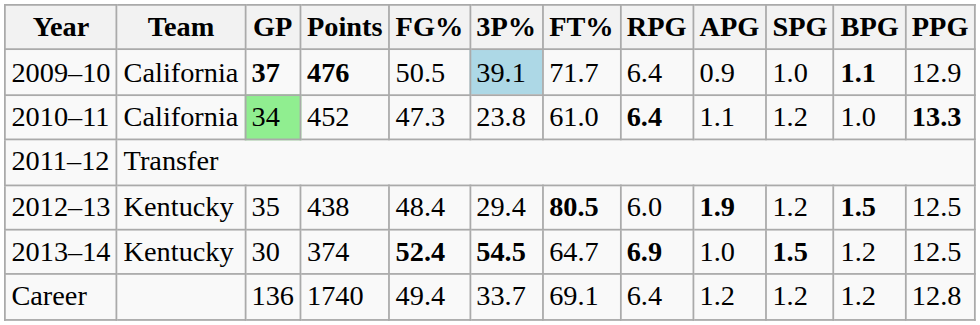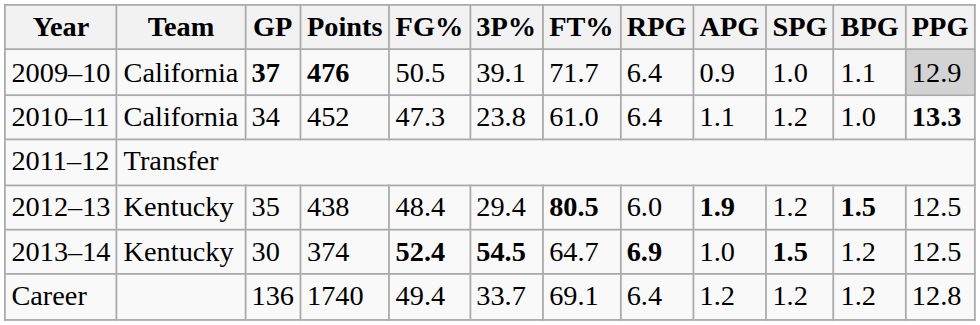(501, 71) lightblue background -> (501, 71) no background
(858, 71) bold -> (858, 71) normal
(937, 71) no background -> (937, 71) lightgrey background
(266, 116) lightgreen background -> (266, 116) no background
(644, 116) bold -> (644, 116) normal
